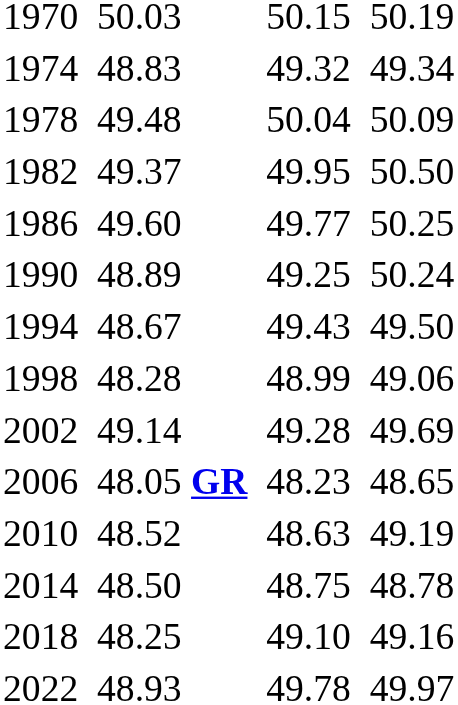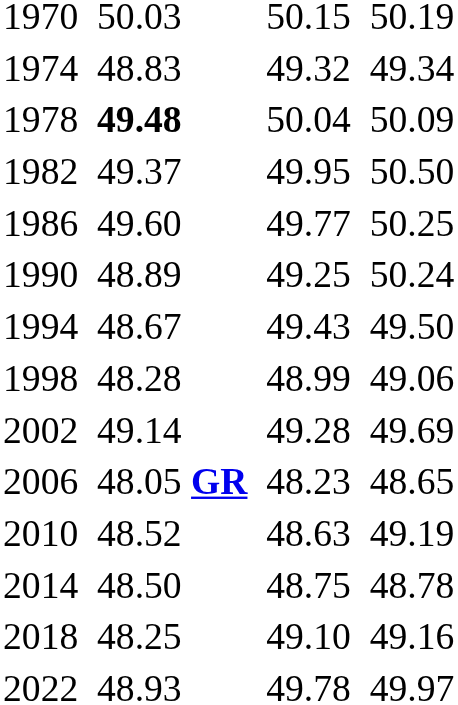(139, 119) normal -> (139, 119) bold
